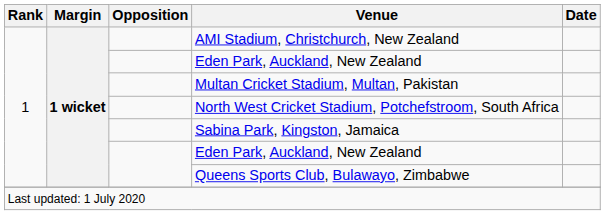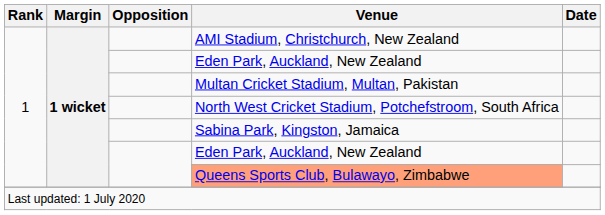(332, 175) no background -> (332, 175) lightsalmon background
